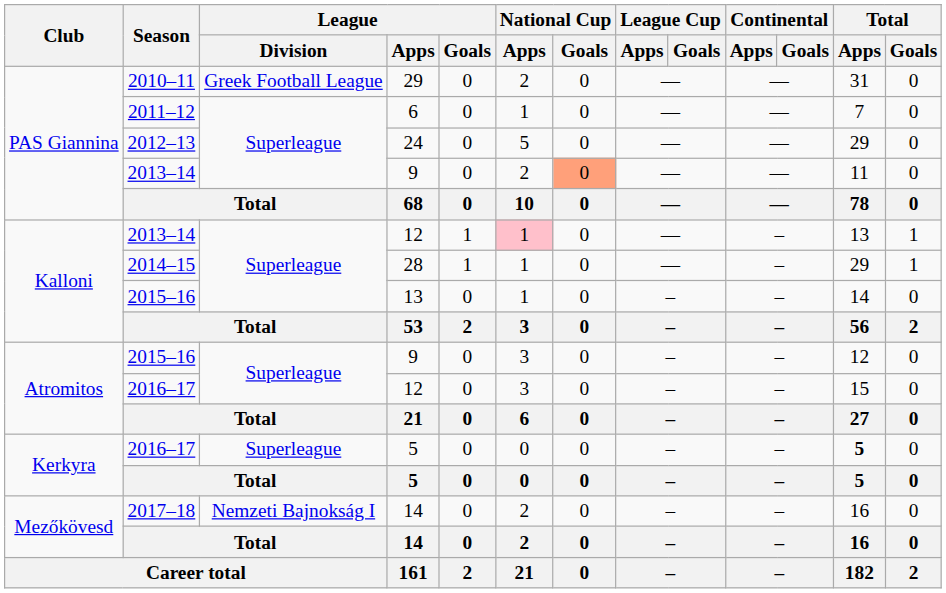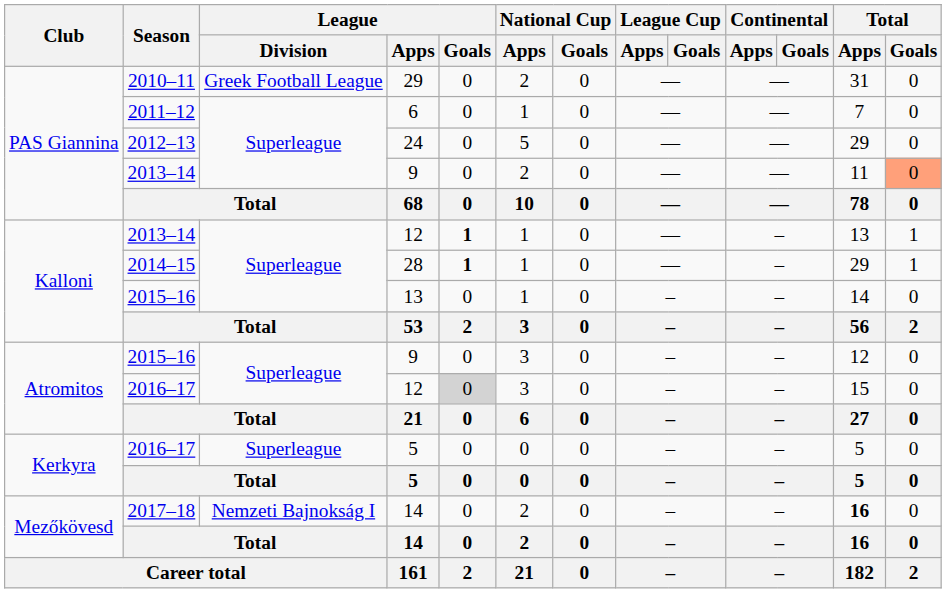(584, 173) lightsalmon background -> (584, 173) no background
(914, 173) no background -> (914, 173) lightsalmon background
(467, 234) normal -> (467, 234) bold
(524, 234) pink background -> (524, 234) no background
(467, 265) normal -> (467, 265) bold
(467, 388) no background -> (467, 388) lightgrey background
(859, 449) bold -> (859, 449) normal
(859, 511) normal -> (859, 511) bold
